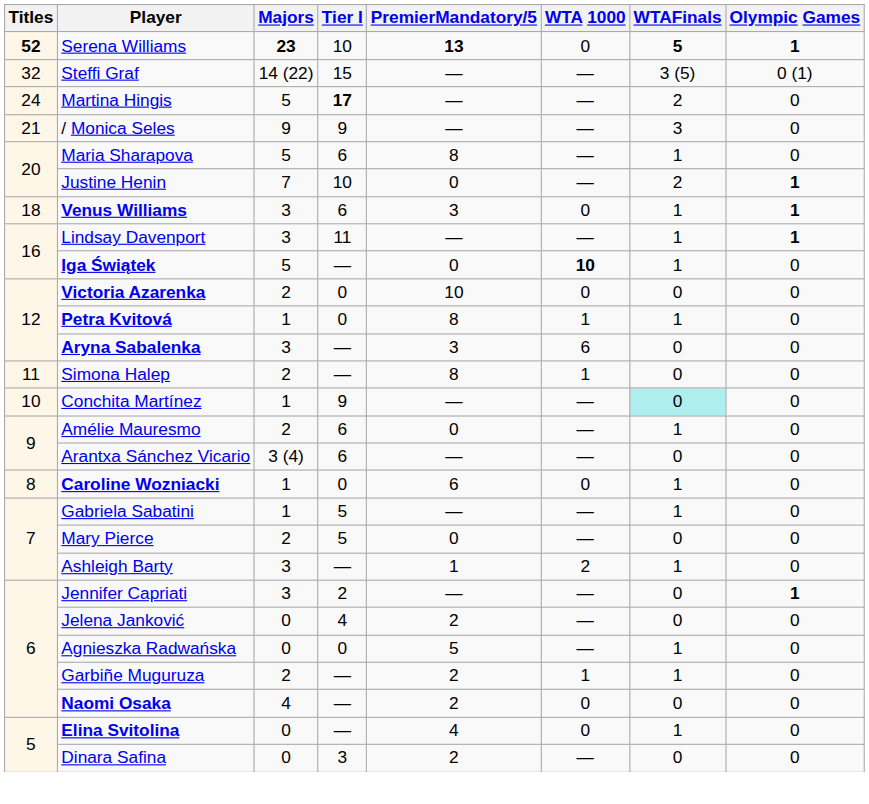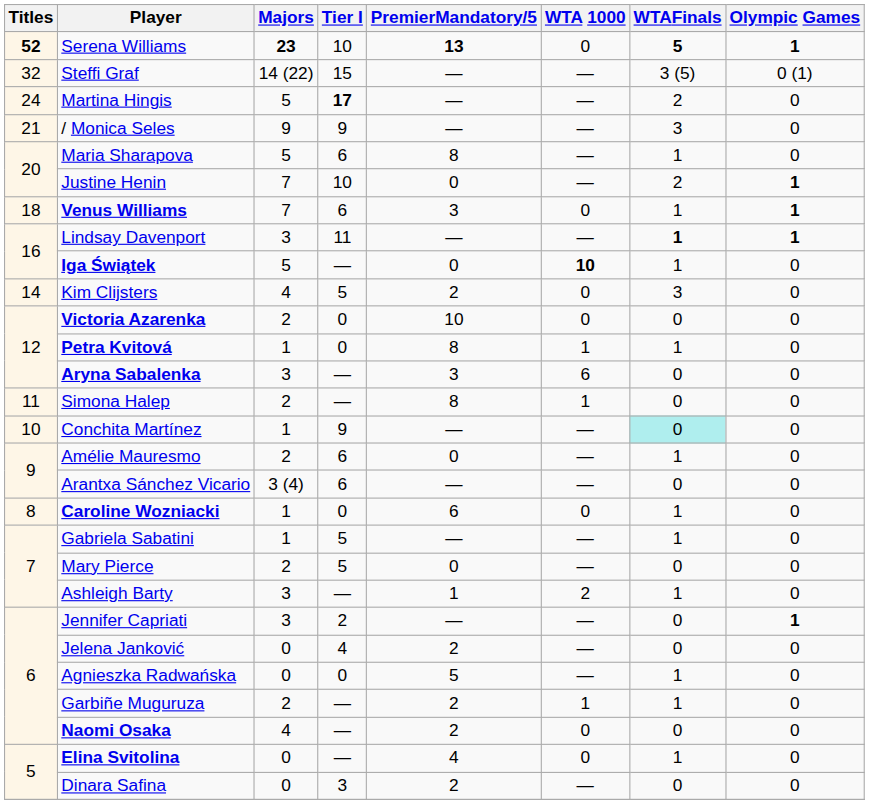(286, 210) 3 -> (286, 210) 7
(678, 237) normal -> (678, 237) bold
+ row: (109, 292)
